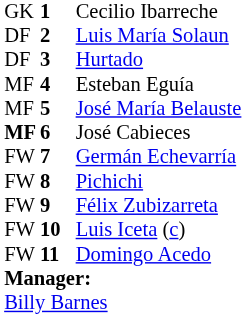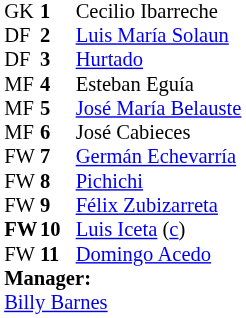(20, 132) bold -> (19, 132) normal
(20, 229) normal -> (21, 229) bold
